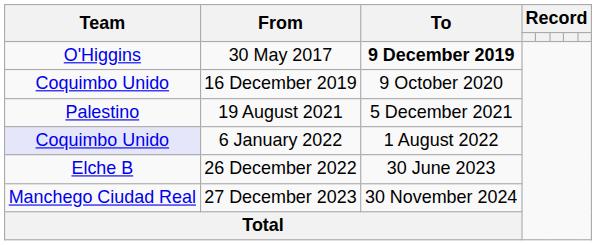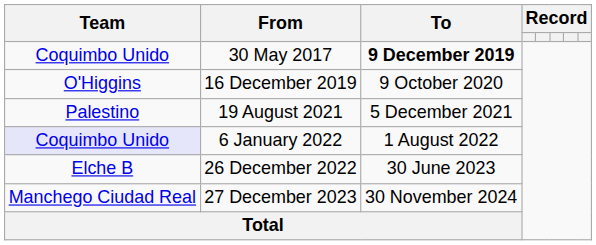(102, 55) O'Higgins -> (102, 55) Coquimbo Unido
(102, 83) Coquimbo Unido -> (102, 83) O'Higgins
